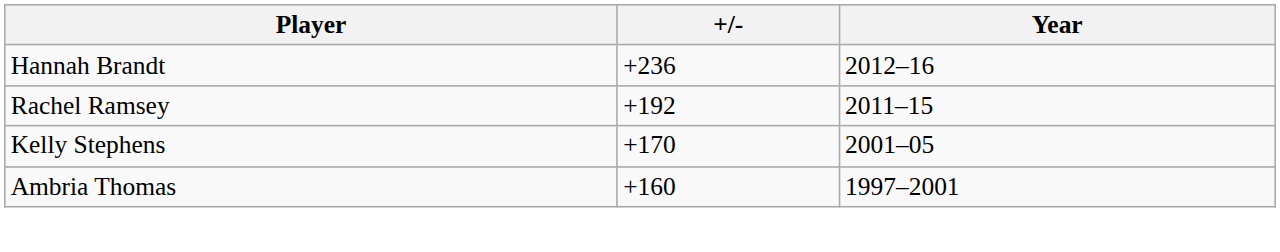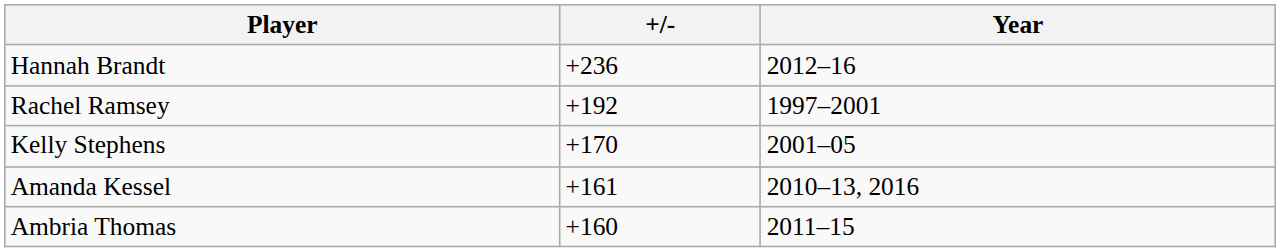(889, 105) 2011–15 -> (824, 105) 1997–2001
+ row: (91, 186)
(902, 186) 1997–2001 -> (811, 226) 2011–15
